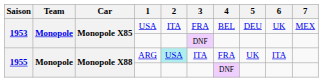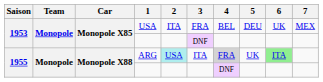(226, 55) no background -> (226, 55) lightgrey background
(279, 55) no background -> (279, 55) lightgreen background
